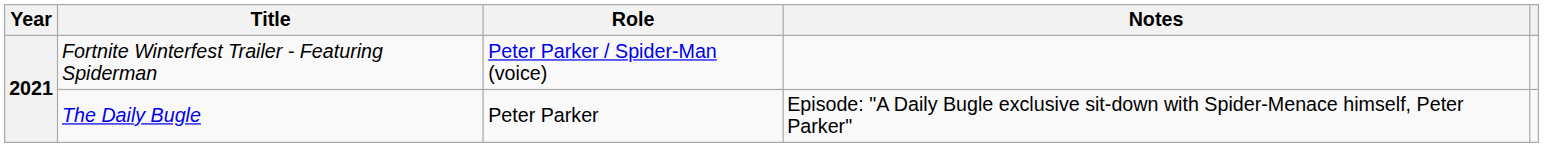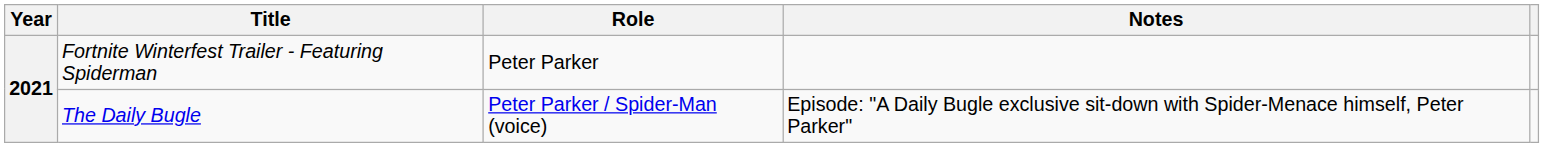(602, 62) Peter Parker / Spider-Man (voice) -> (543, 62) Peter Parker
(543, 115) Peter Parker -> (602, 115) Peter Parker / Spider-Man (voice)
